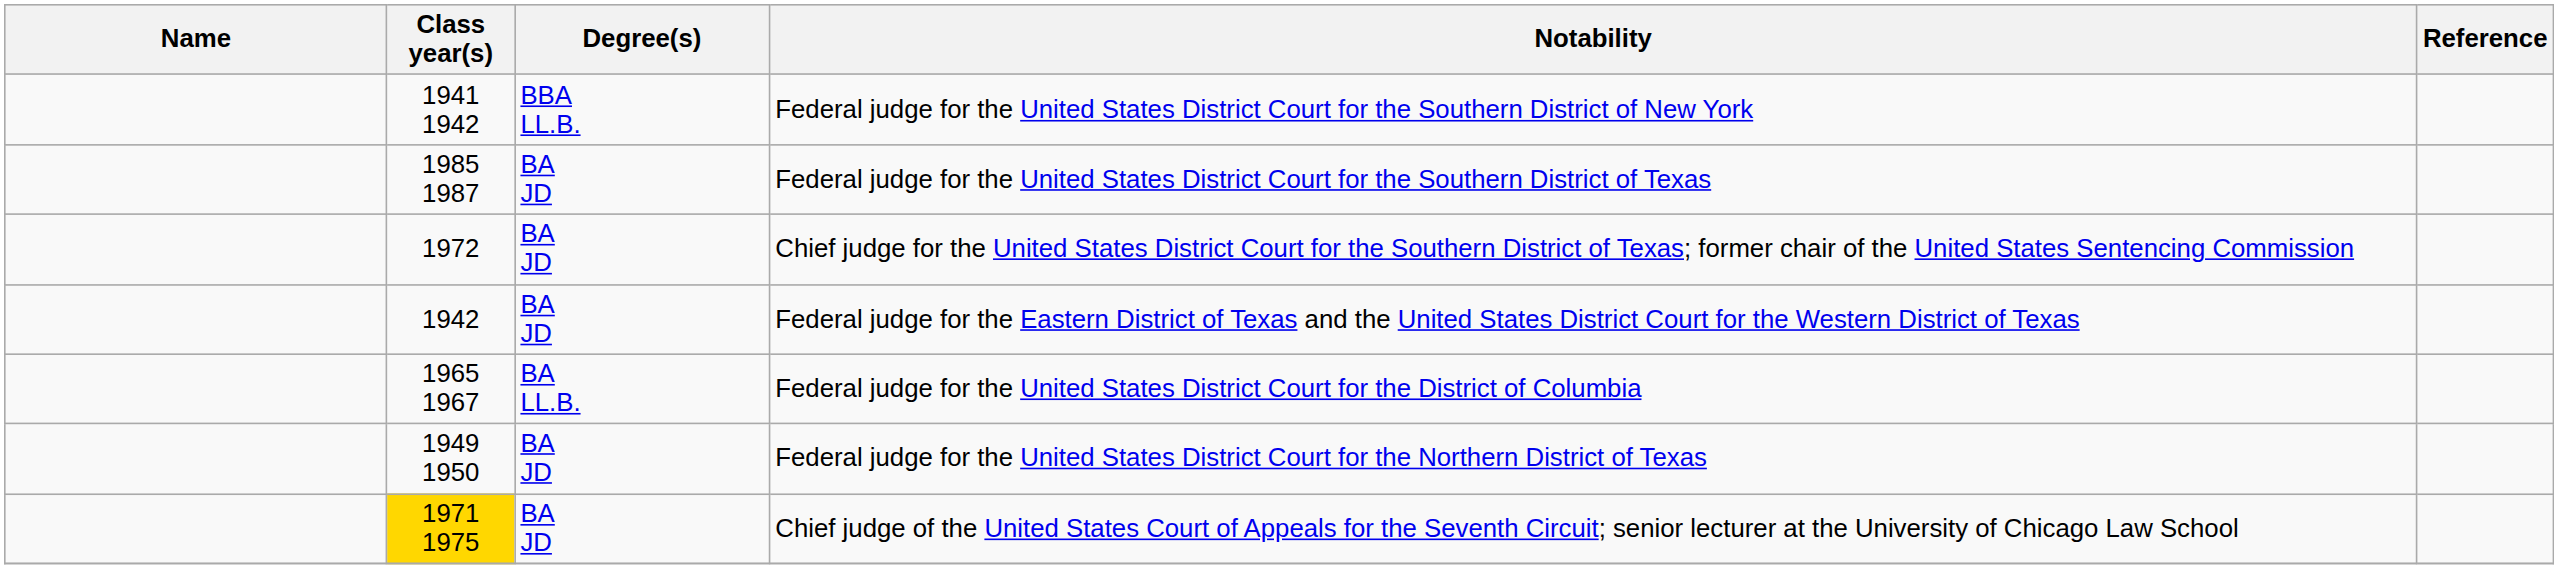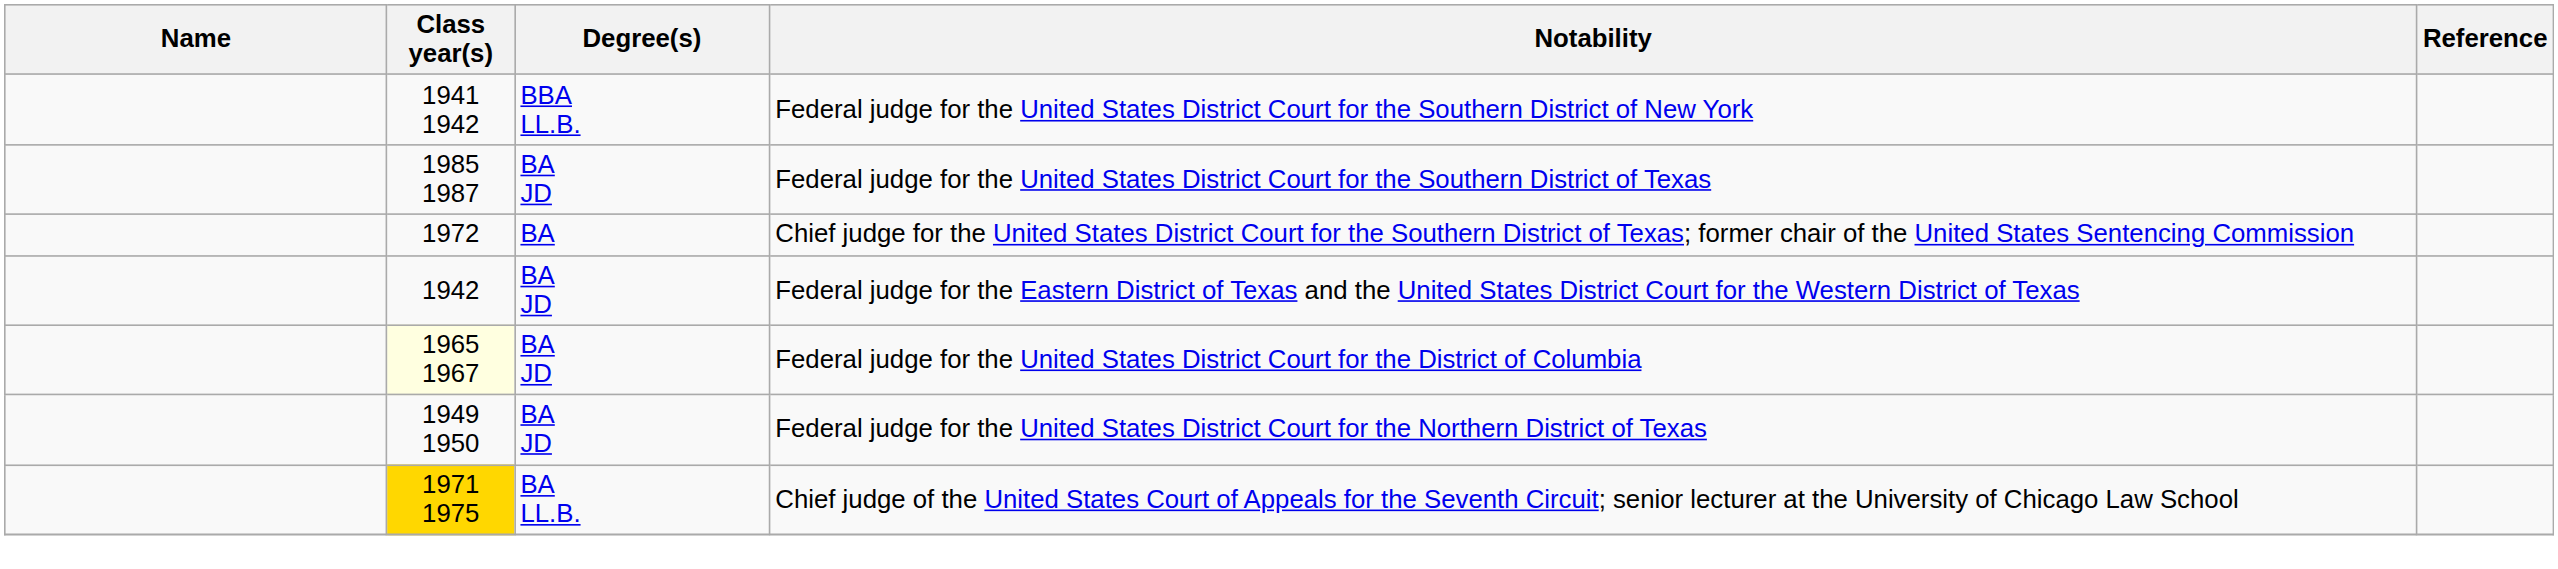(538, 248) BA JD -> (538, 234) BA
(451, 388) no background -> (451, 359) lightyellow background
(551, 388) BA LL.B. -> (538, 359) BA JD
(538, 528) BA JD -> (551, 499) BA LL.B.
